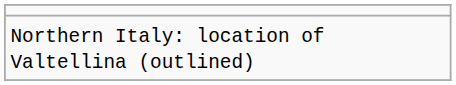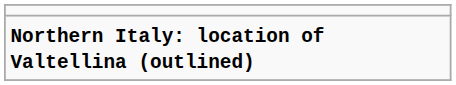(167, 49) normal -> (167, 48) bold
